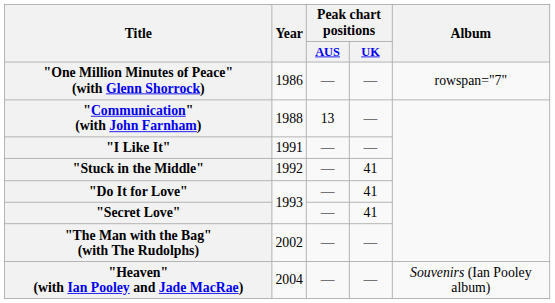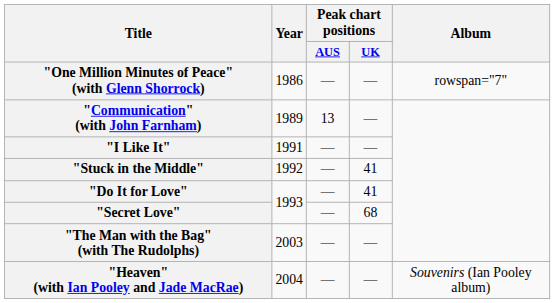(289, 118) 1988 -> (289, 118) 1989
(370, 213) 41 -> (370, 213) 68
(289, 242) 2002 -> (289, 242) 2003
